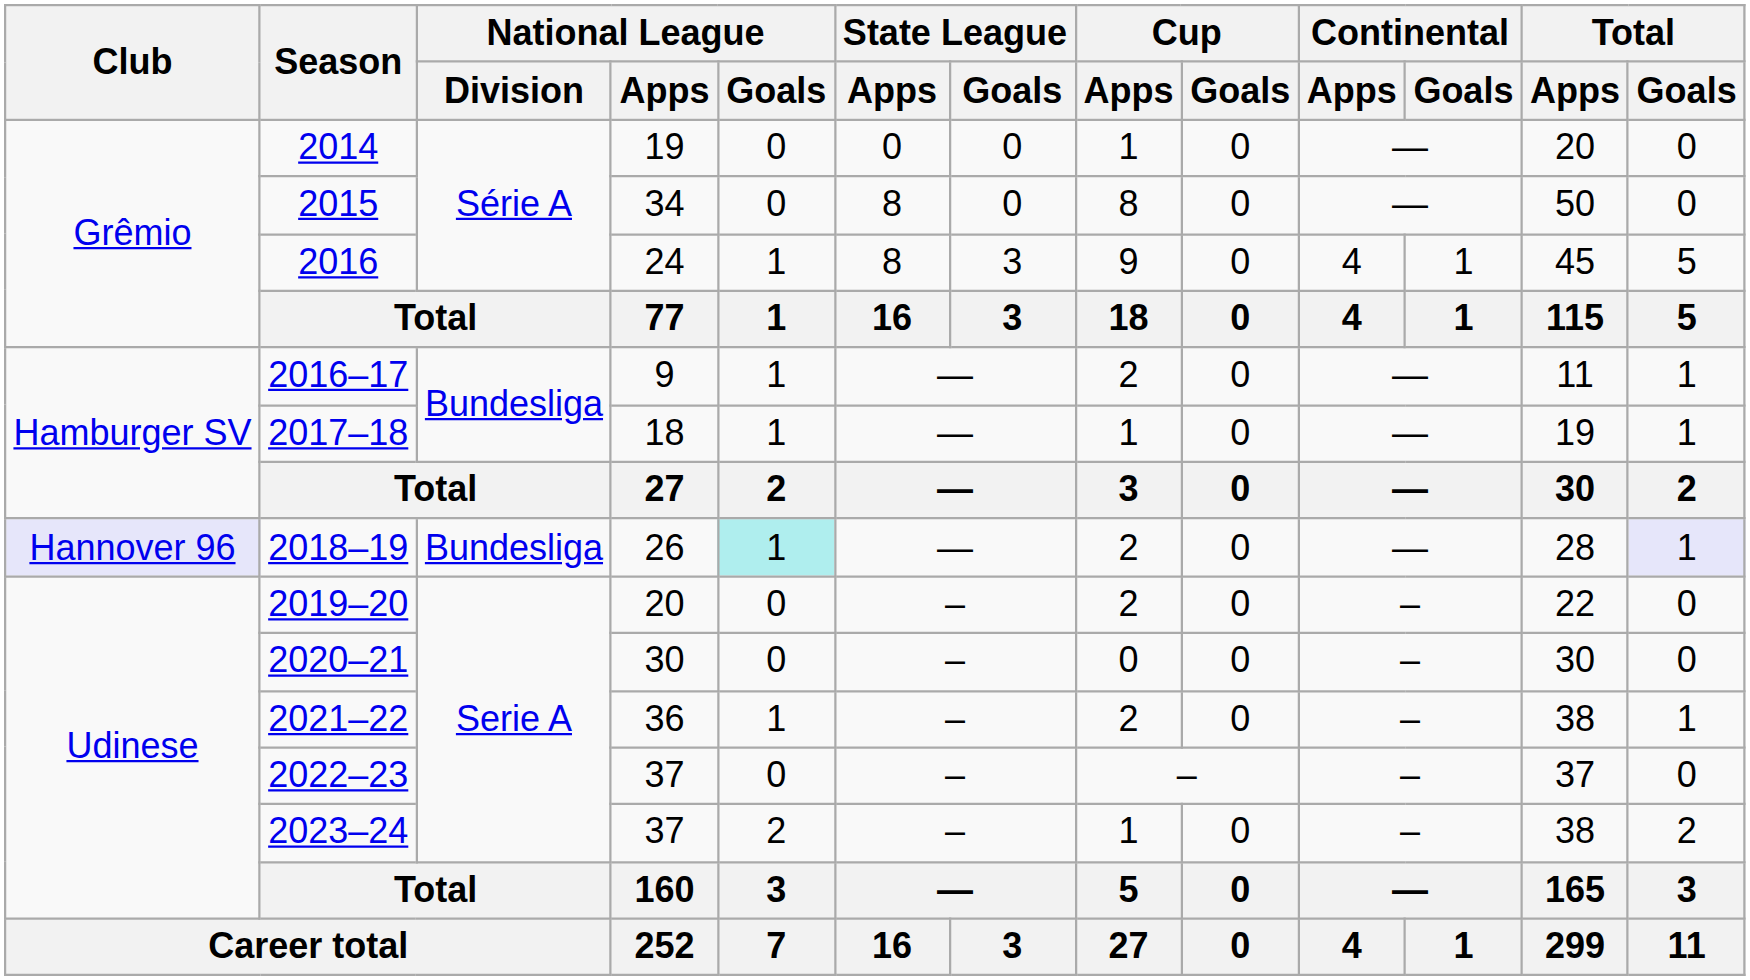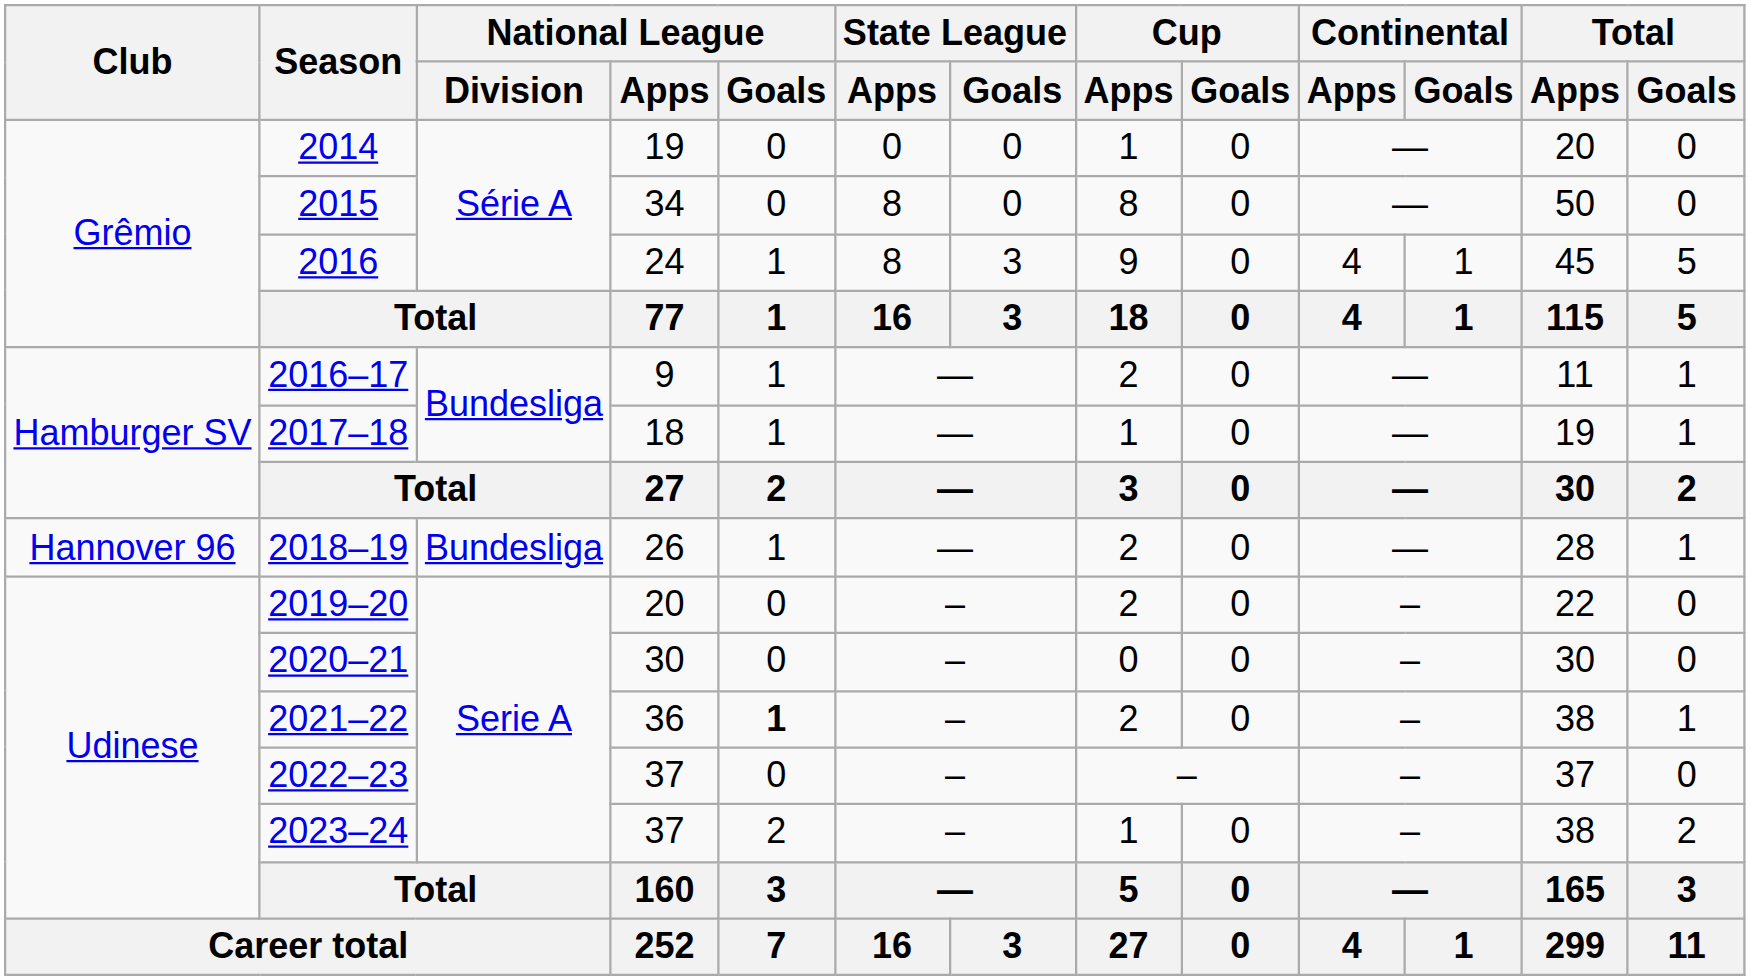(132, 546) lavender background -> (132, 546) no background
(776, 546) paleturquoise background -> (776, 546) no background
(1687, 546) lavender background -> (1687, 546) no background
(776, 718) normal -> (776, 718) bold
